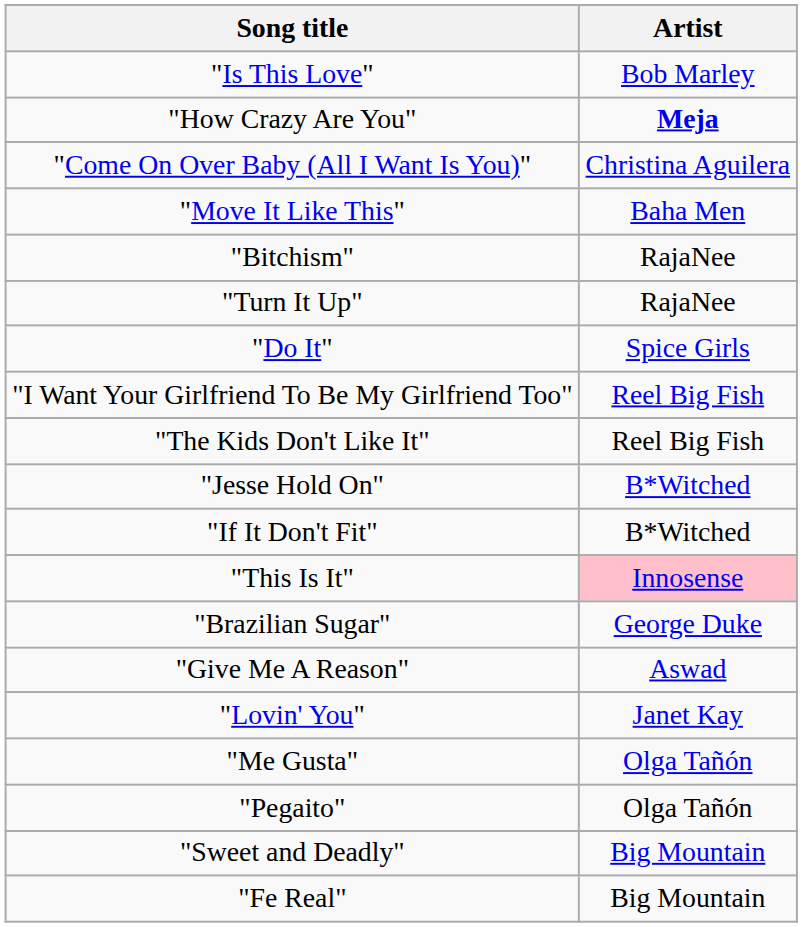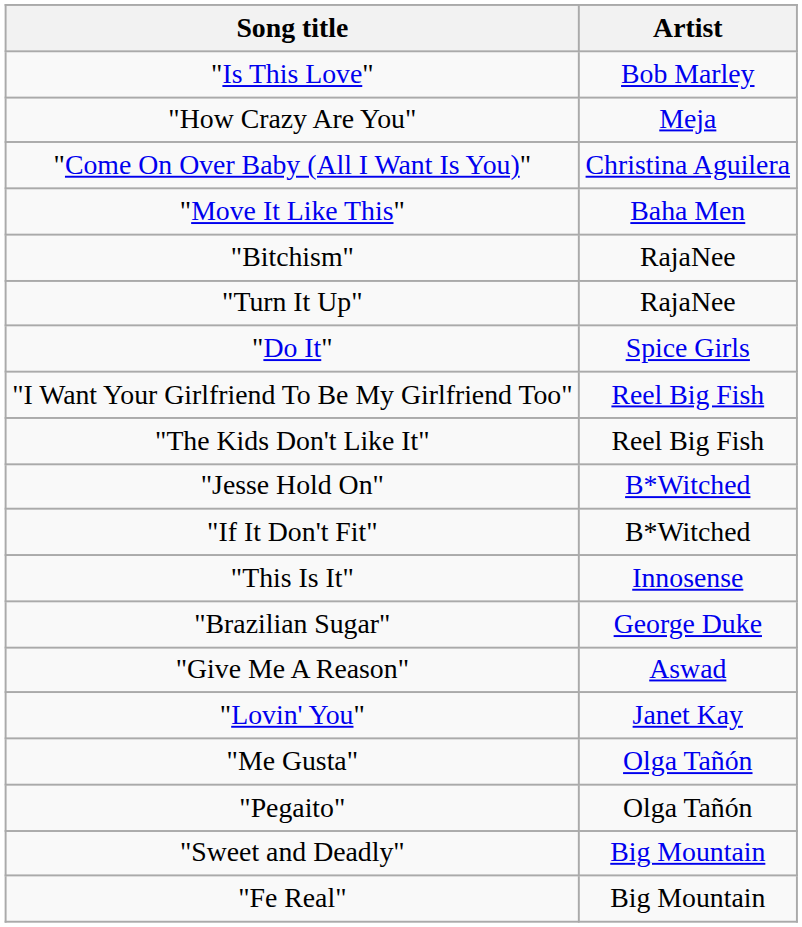(688, 119) bold -> (688, 119) normal
(688, 577) pink background -> (688, 577) no background
